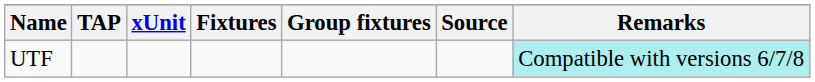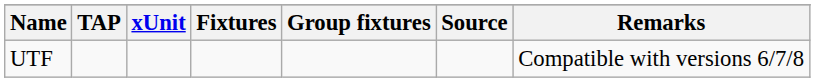(661, 58) paleturquoise background -> (661, 58) no background
